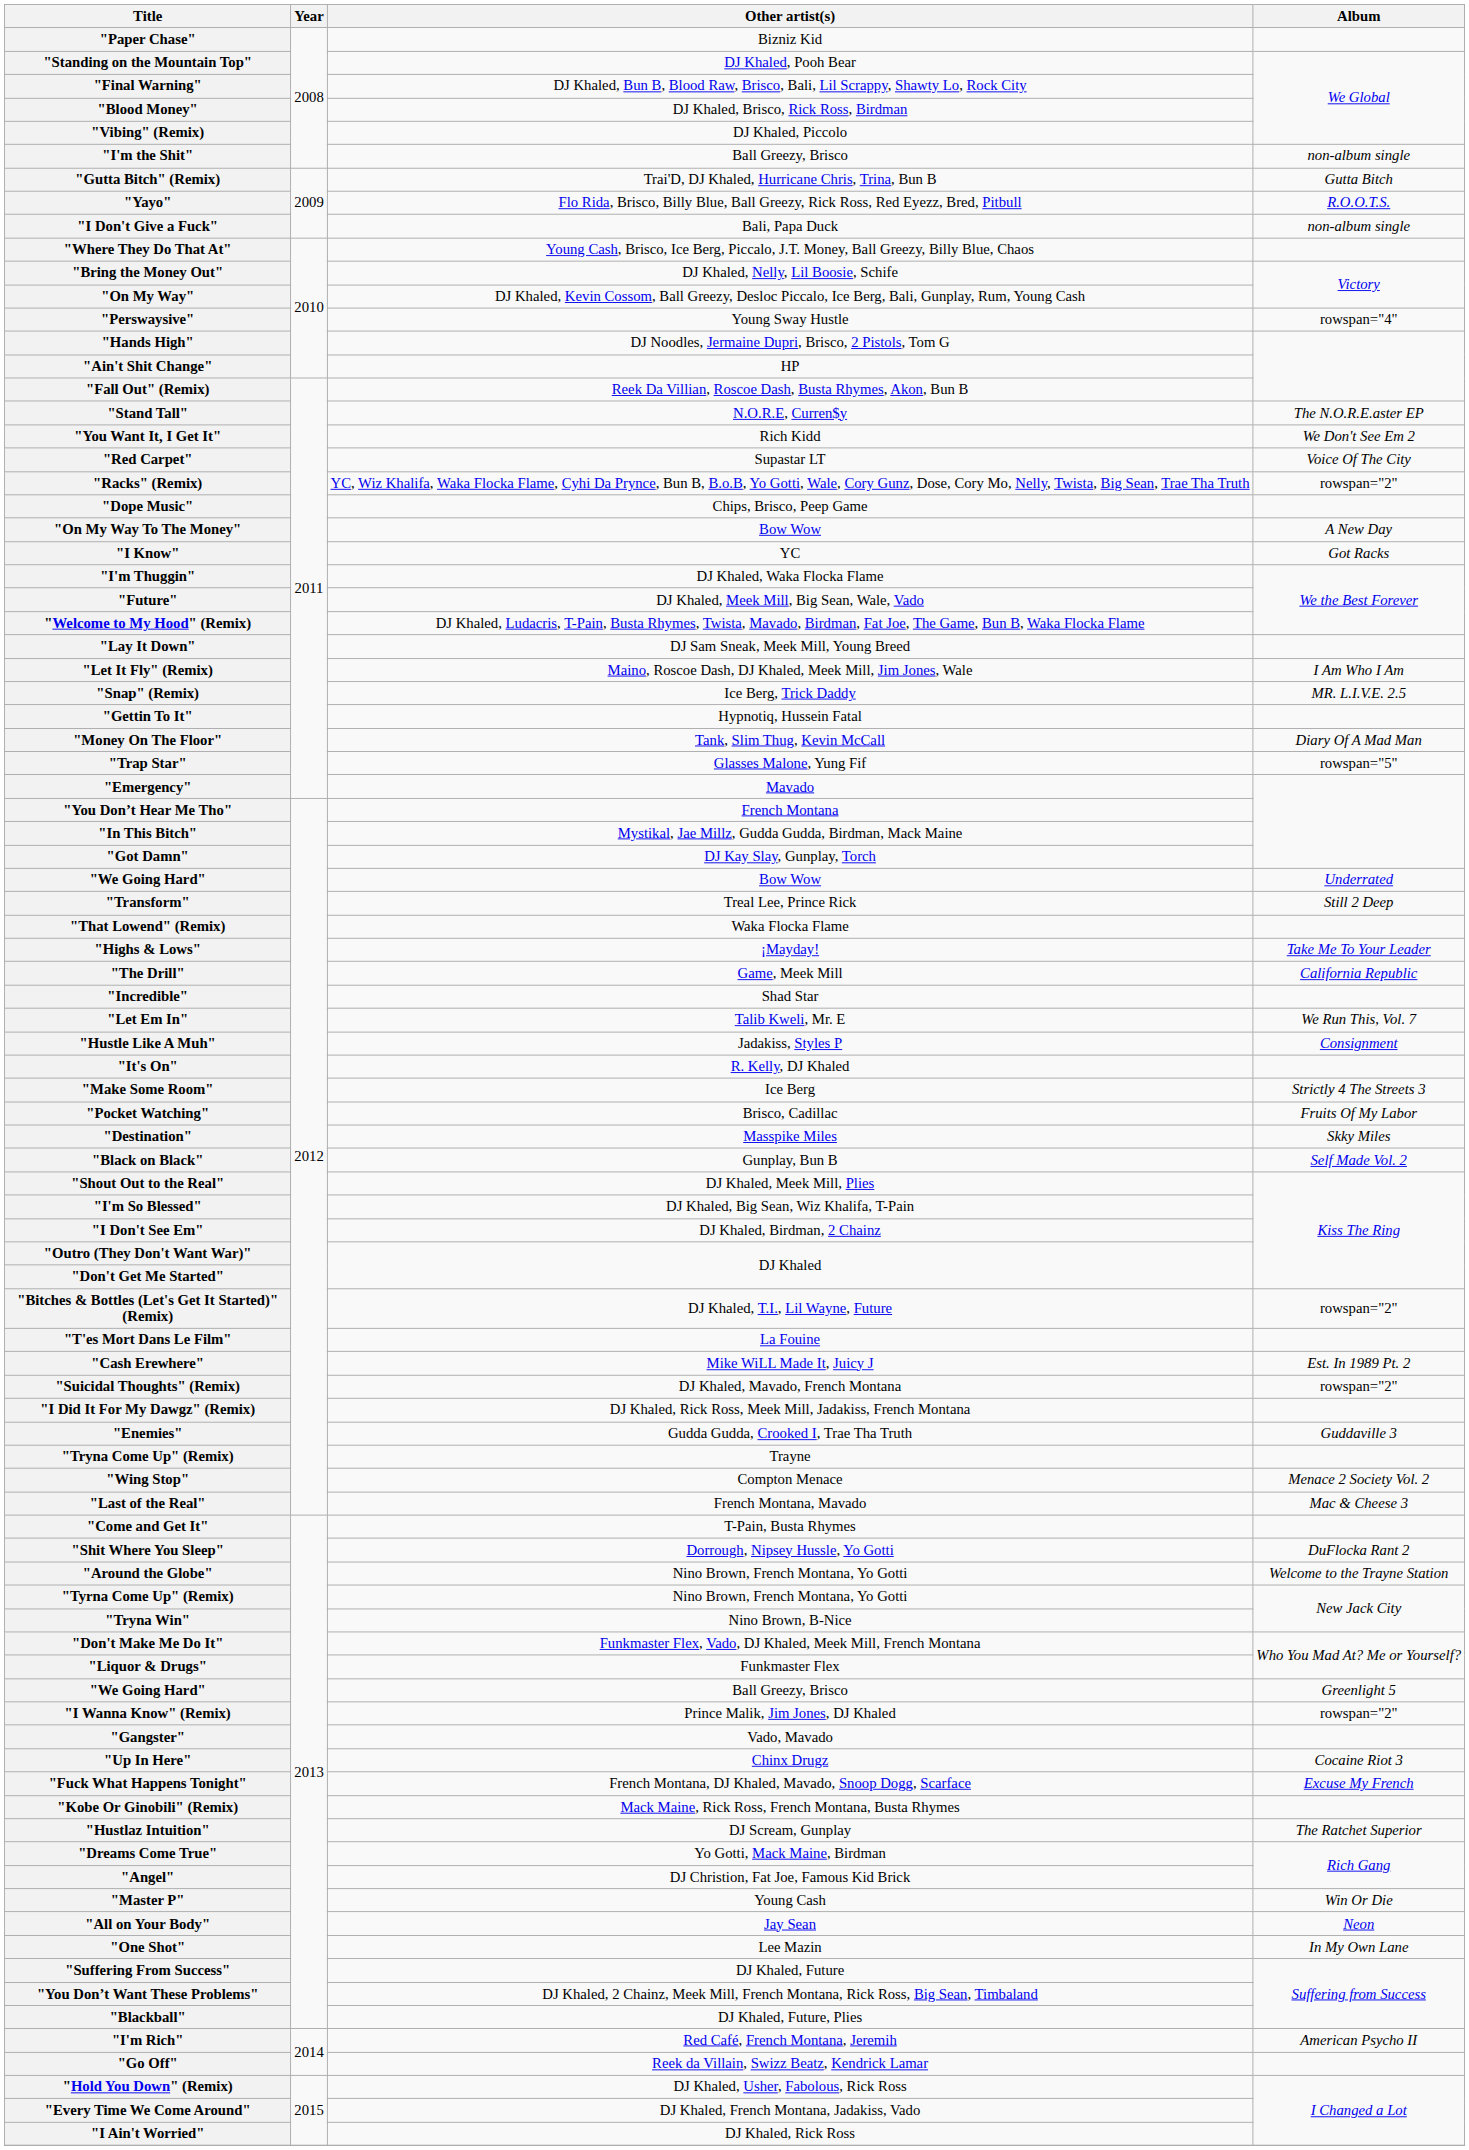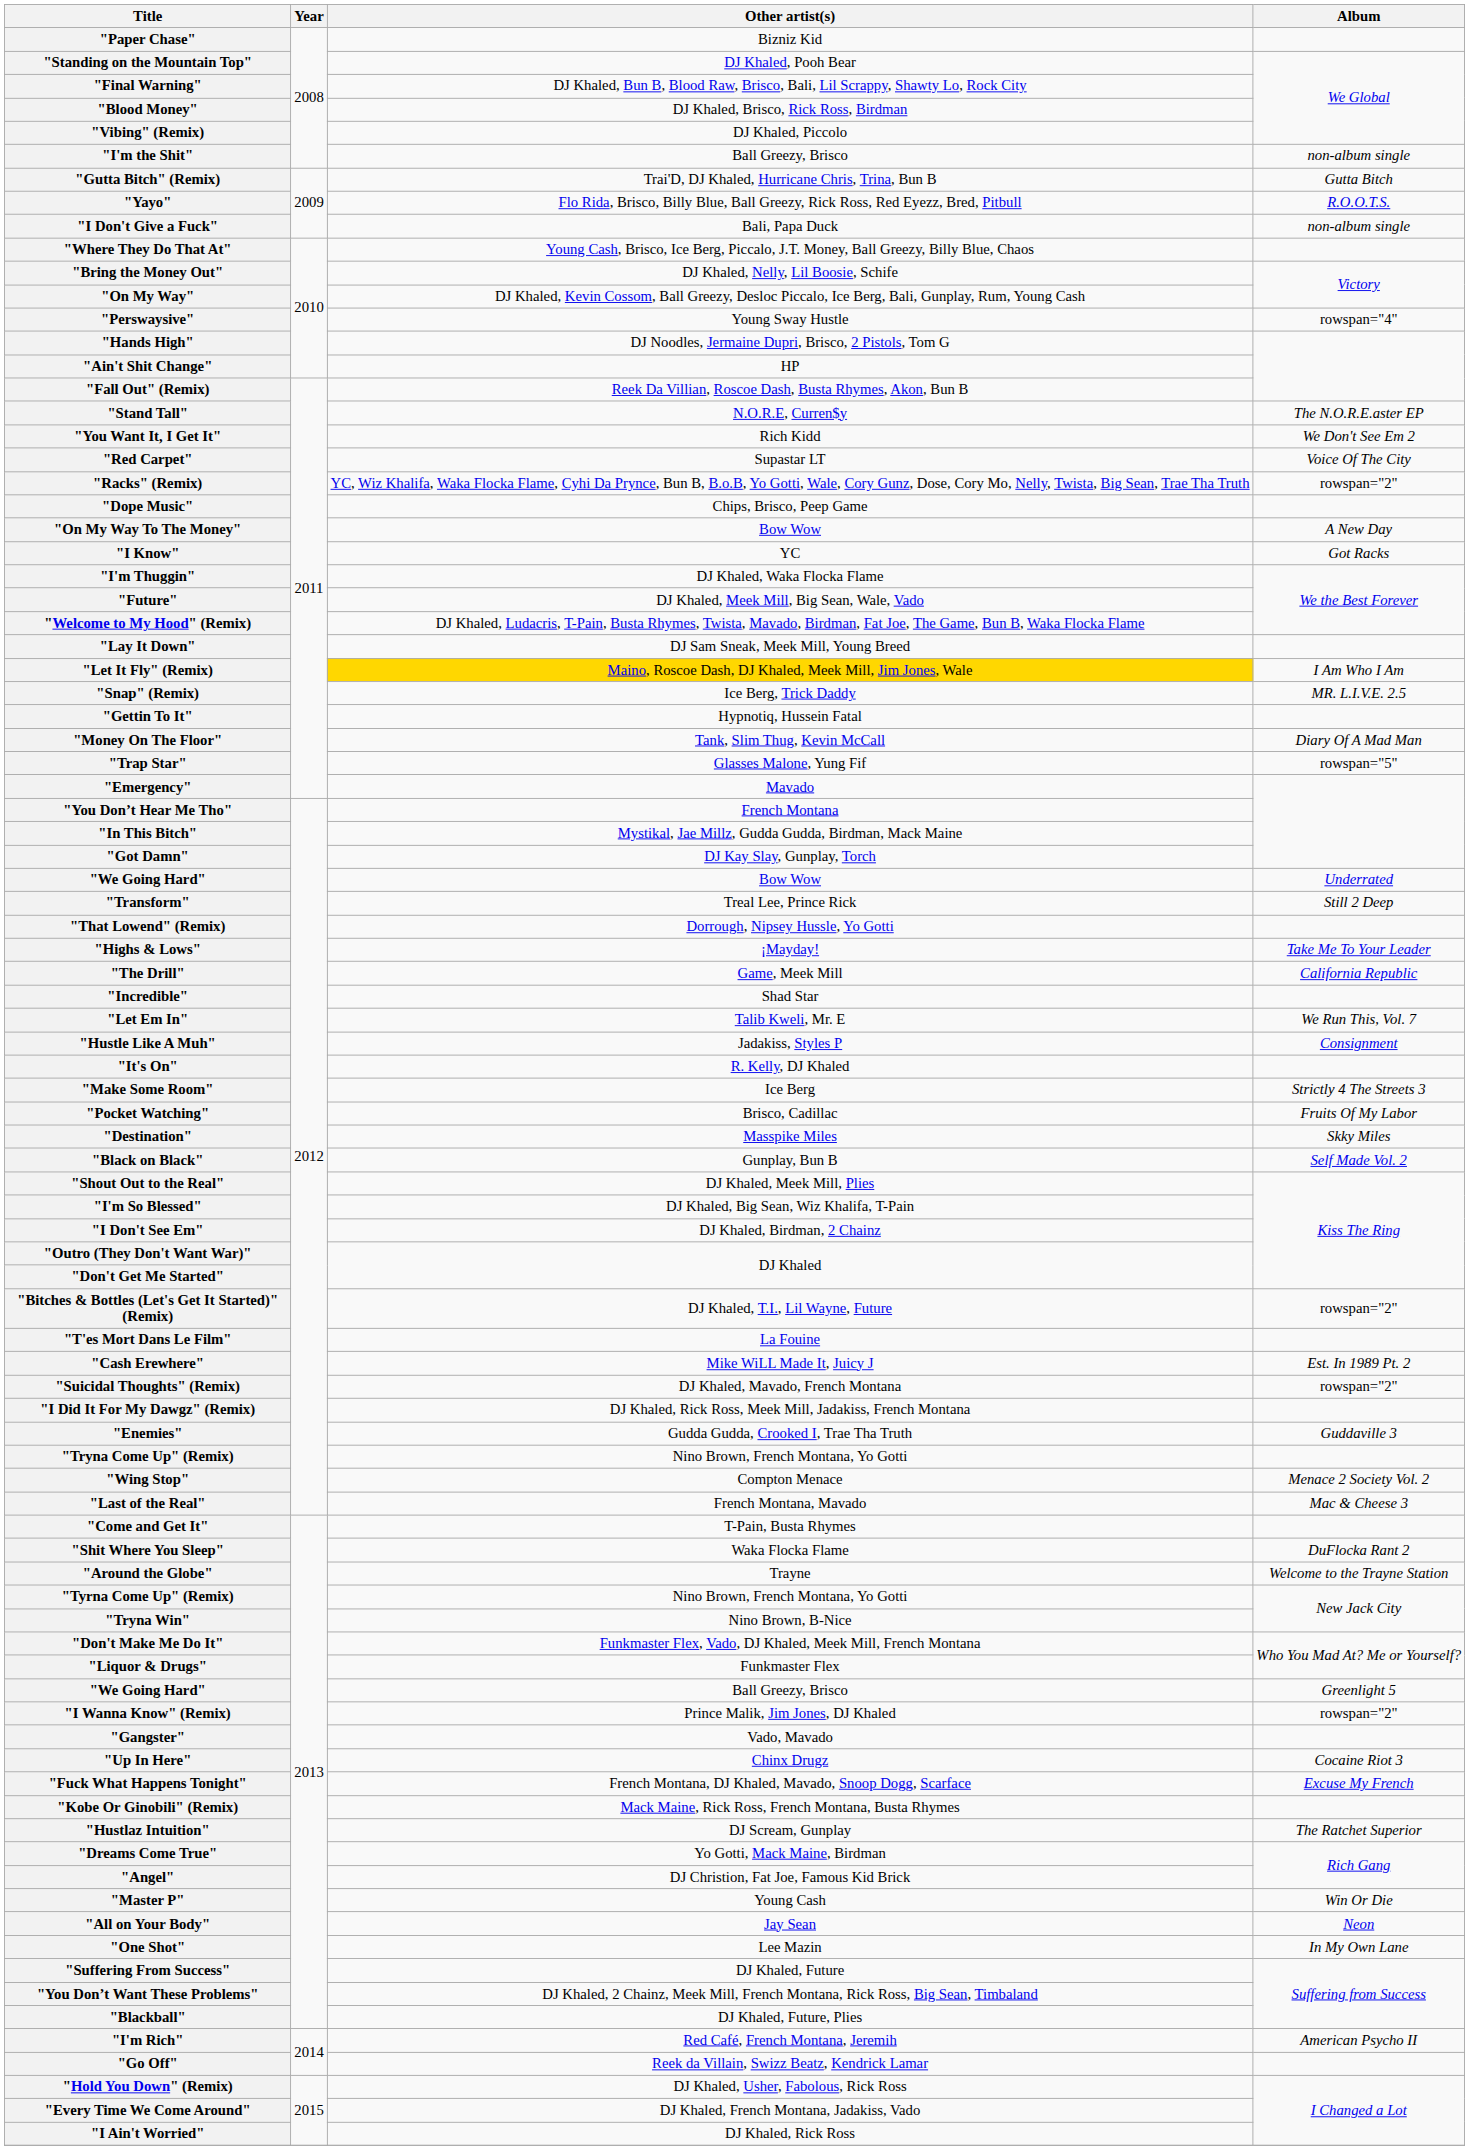(790, 669) no background -> (790, 669) gold background
(790, 926) Waka Flocka Flame -> (790, 926) Dorrough, Nipsey Hussle, Yo Gotti
(790, 1456) Trayne -> (790, 1456) Nino Brown, French Montana, Yo Gotti
(790, 1550) Dorrough, Nipsey Hussle, Yo Gotti -> (790, 1550) Waka Flocka Flame
(790, 1573) Nino Brown, French Montana, Yo Gotti -> (790, 1573) Trayne
